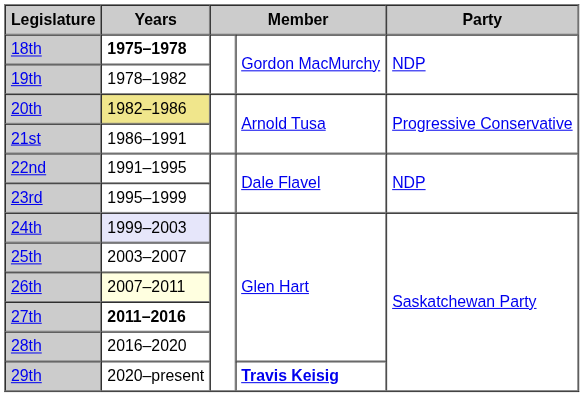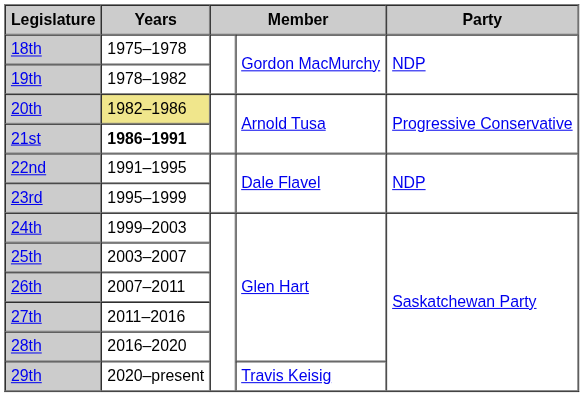(147, 49) bold -> (147, 49) normal
(147, 138) normal -> (147, 138) bold
(147, 227) lavender background -> (147, 227) no background
(146, 287) lightyellow background -> (146, 287) no background
(147, 316) bold -> (146, 316) normal
(290, 376) bold -> (286, 376) normal
